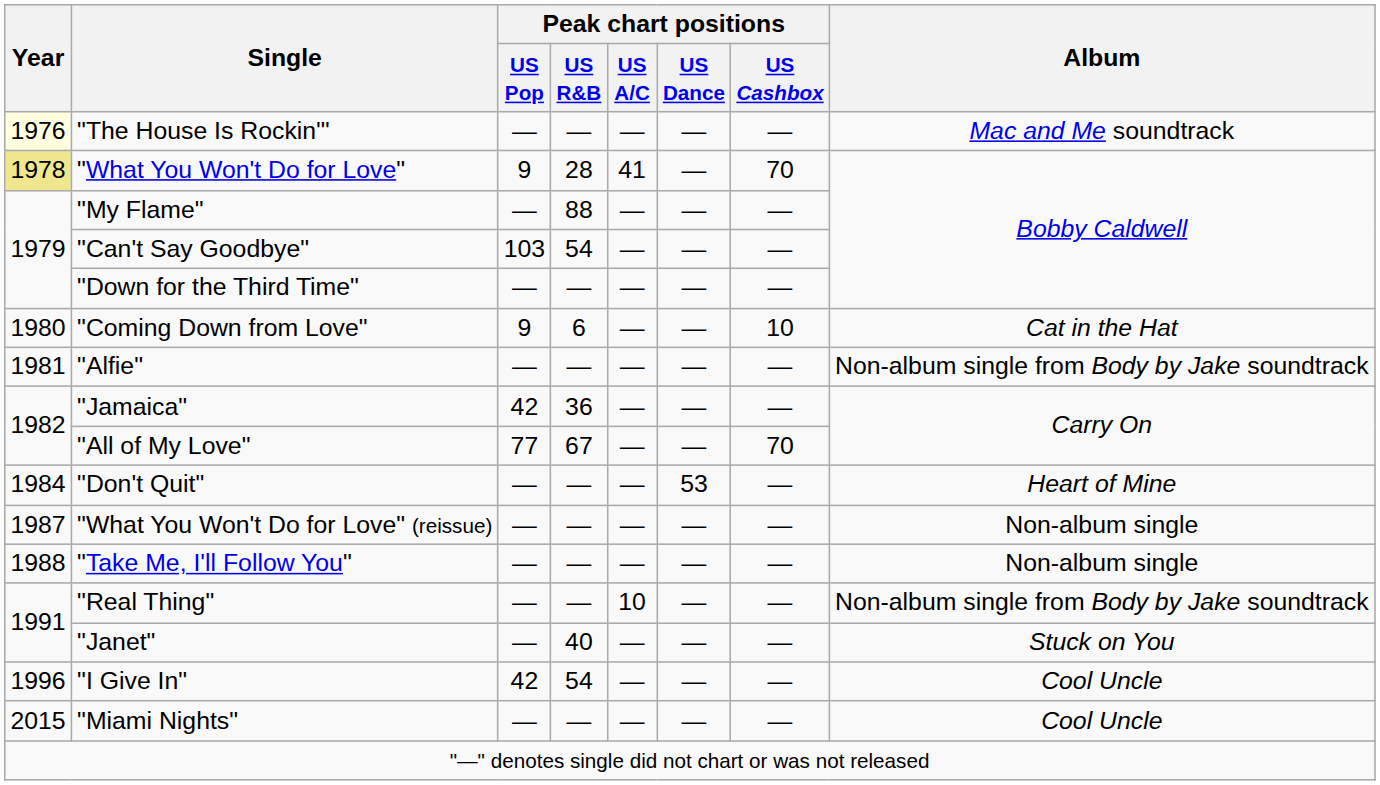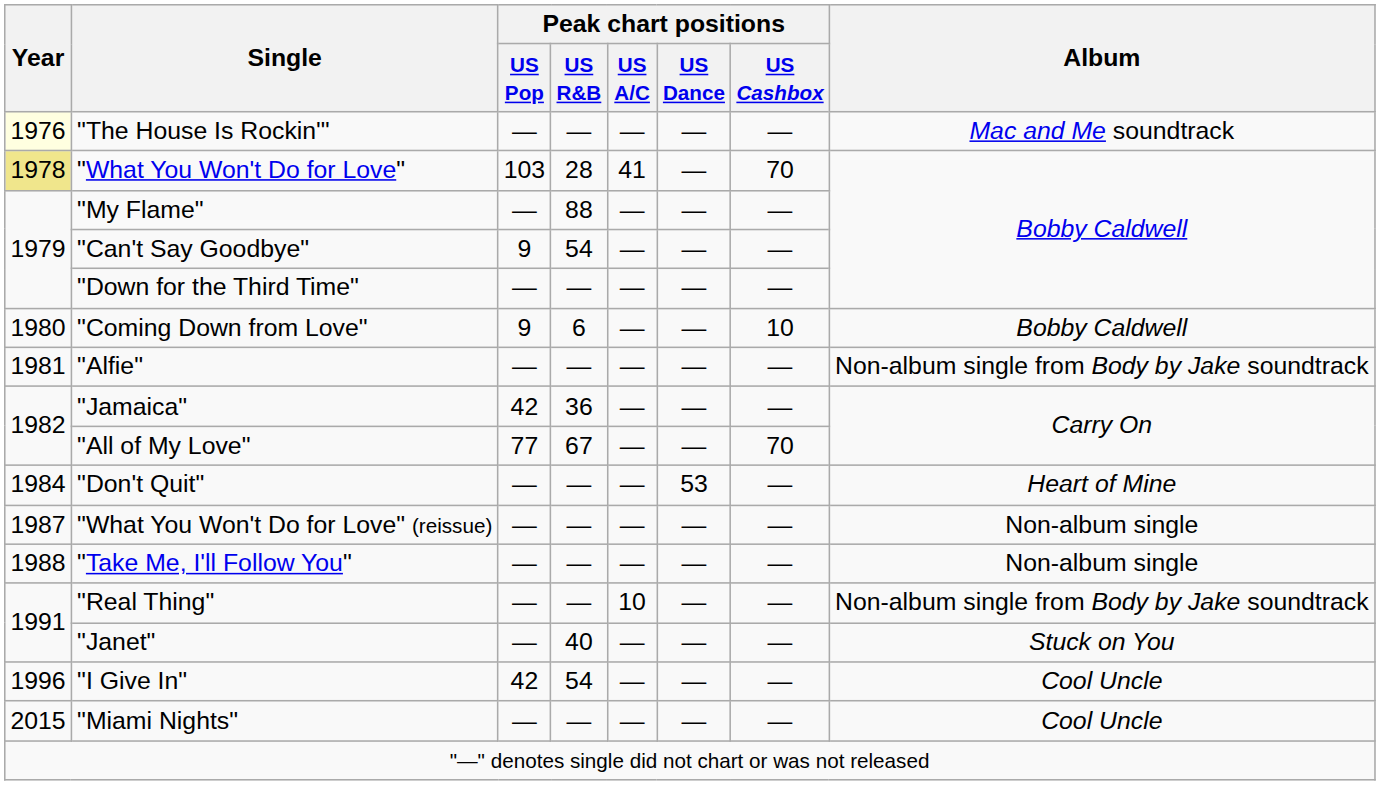(524, 170) 9 -> (524, 170) 103
(524, 248) 103 -> (524, 248) 9
(1102, 327) Cat in the Hat -> (1102, 327) Bobby Caldwell
